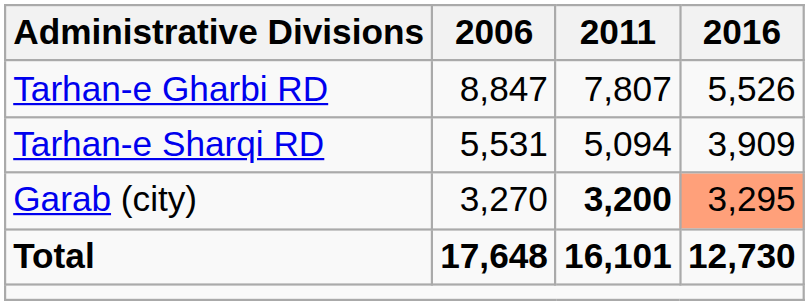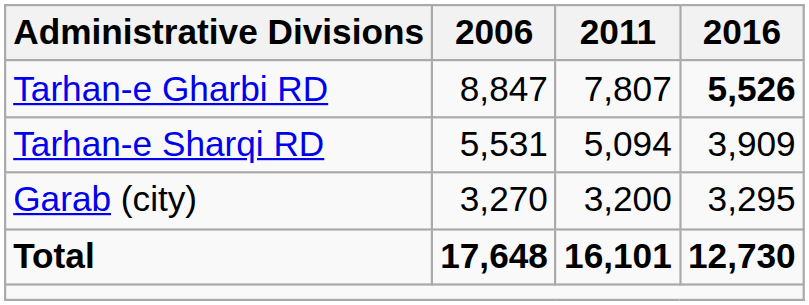(752, 88) normal -> (752, 88) bold
(628, 199) bold -> (628, 199) normal
(752, 199) lightsalmon background -> (752, 199) no background
